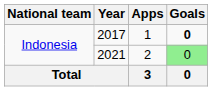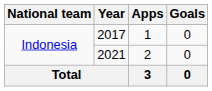(187, 34) bold -> (187, 34) normal
(187, 55) lightgreen background -> (187, 55) no background
